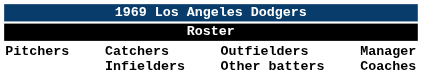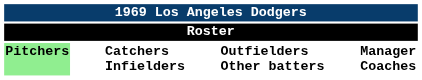(37, 52) no background -> (37, 52) lightgreen background
